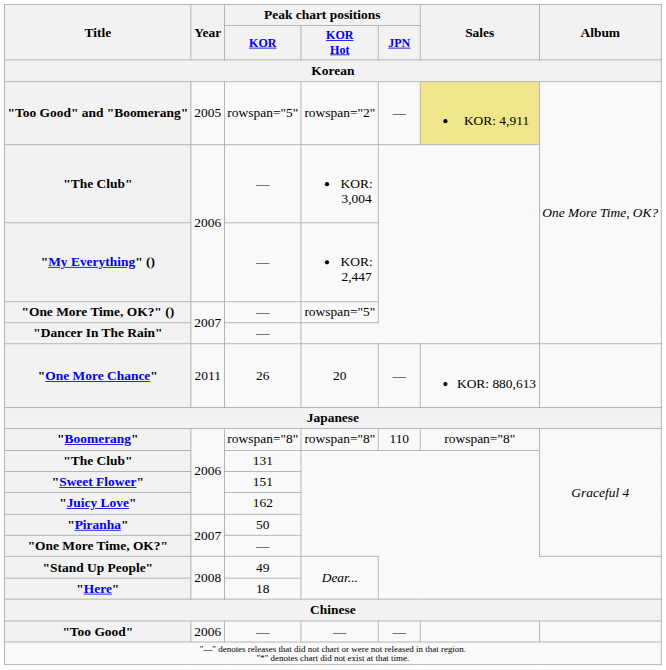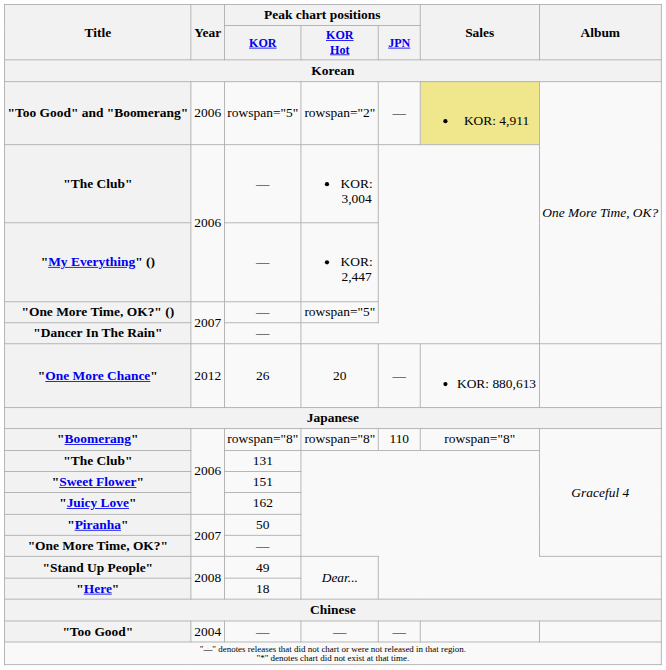(208, 113) 2005 -> (208, 113) 2006
(208, 375) 2011 -> (208, 375) 2012
(208, 631) 2006 -> (208, 631) 2004
